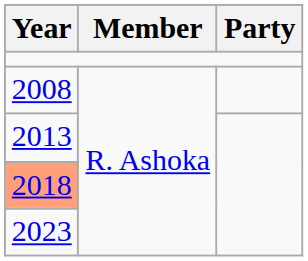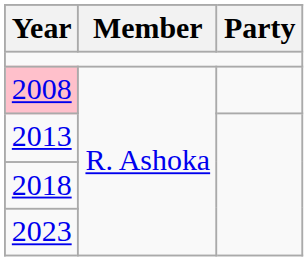(42, 89) no background -> (42, 89) pink background
(42, 184) lightsalmon background -> (42, 184) no background
